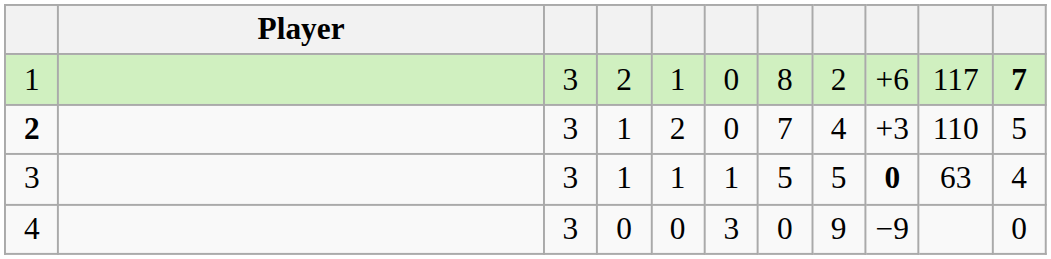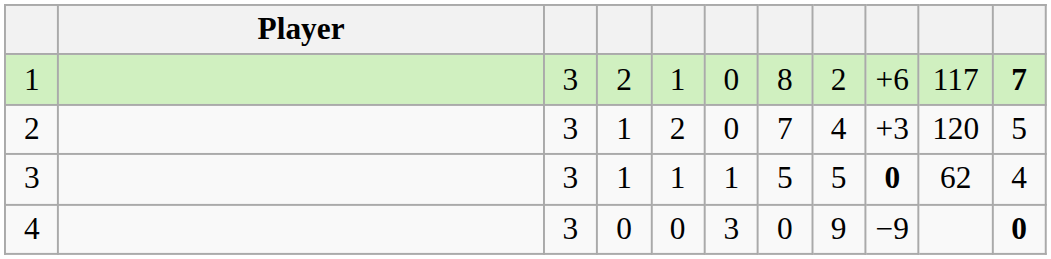(32, 128) bold -> (32, 128) normal
(956, 128) 110 -> (956, 128) 120
(956, 178) 63 -> (956, 178) 62
(1019, 228) normal -> (1019, 228) bold
